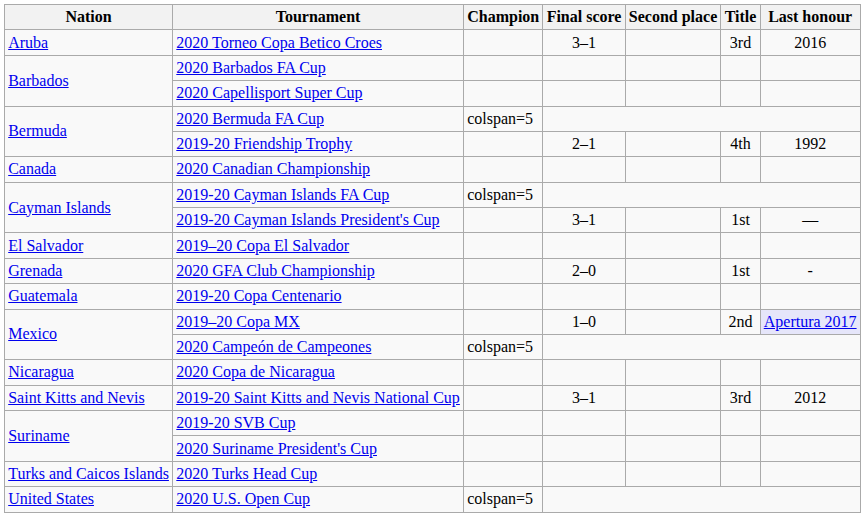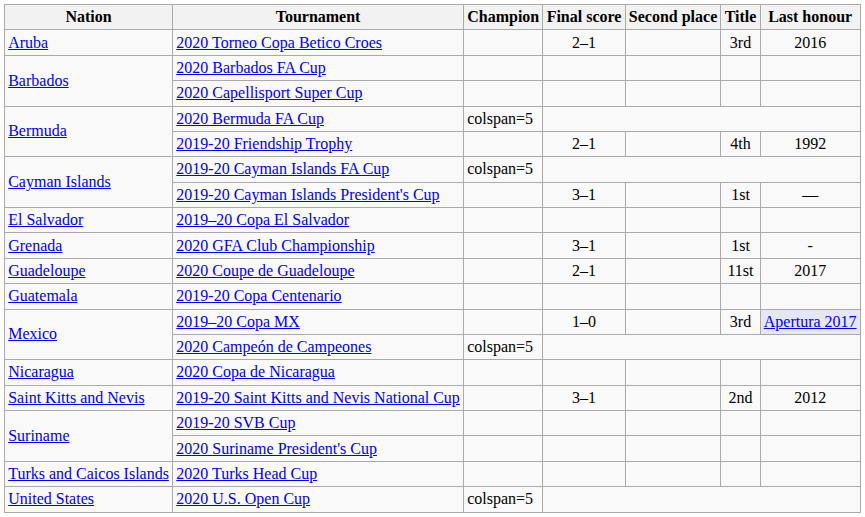(584, 42) 3–1 -> (584, 42) 2–1
- row: (273, 169)
(584, 270) 2–0 -> (584, 245) 3–1
+ row: (265, 270)
(740, 321) 2nd -> (740, 321) 3rd
(740, 397) 3rd -> (740, 397) 2nd
